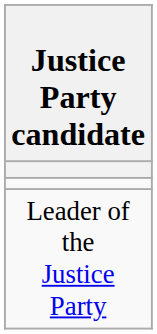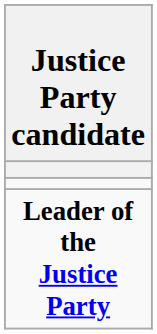(78, 259) normal -> (78, 259) bold
